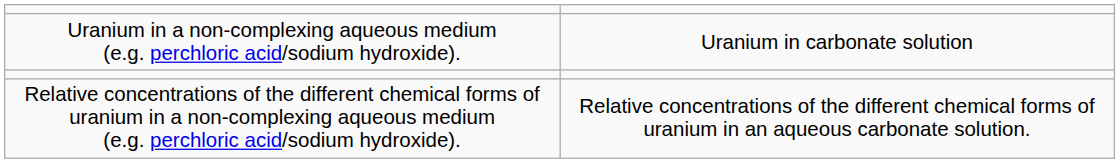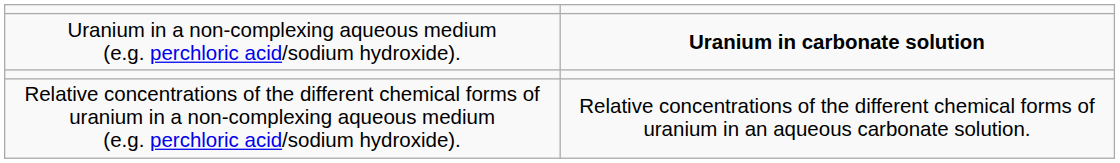(837, 41) normal -> (837, 41) bold
